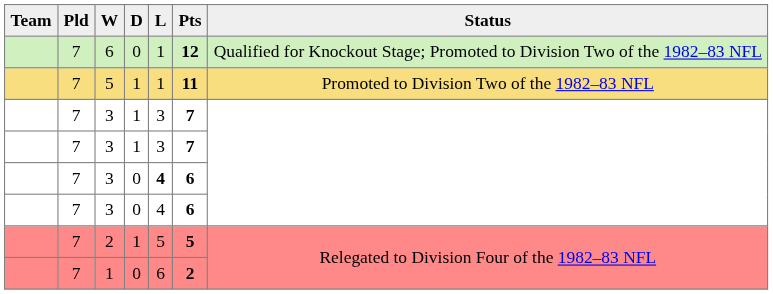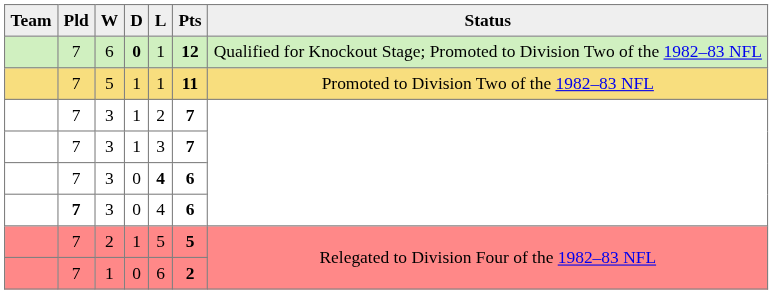(136, 51) normal -> (136, 51) bold
(161, 115) 3 -> (161, 115) 2
(76, 209) normal -> (76, 209) bold
